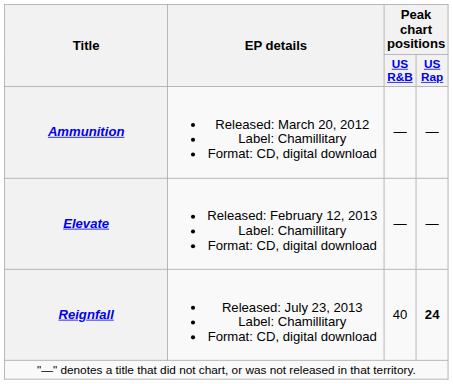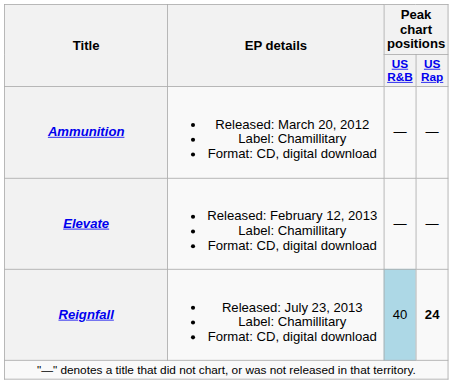(400, 314) no background -> (400, 314) lightblue background
